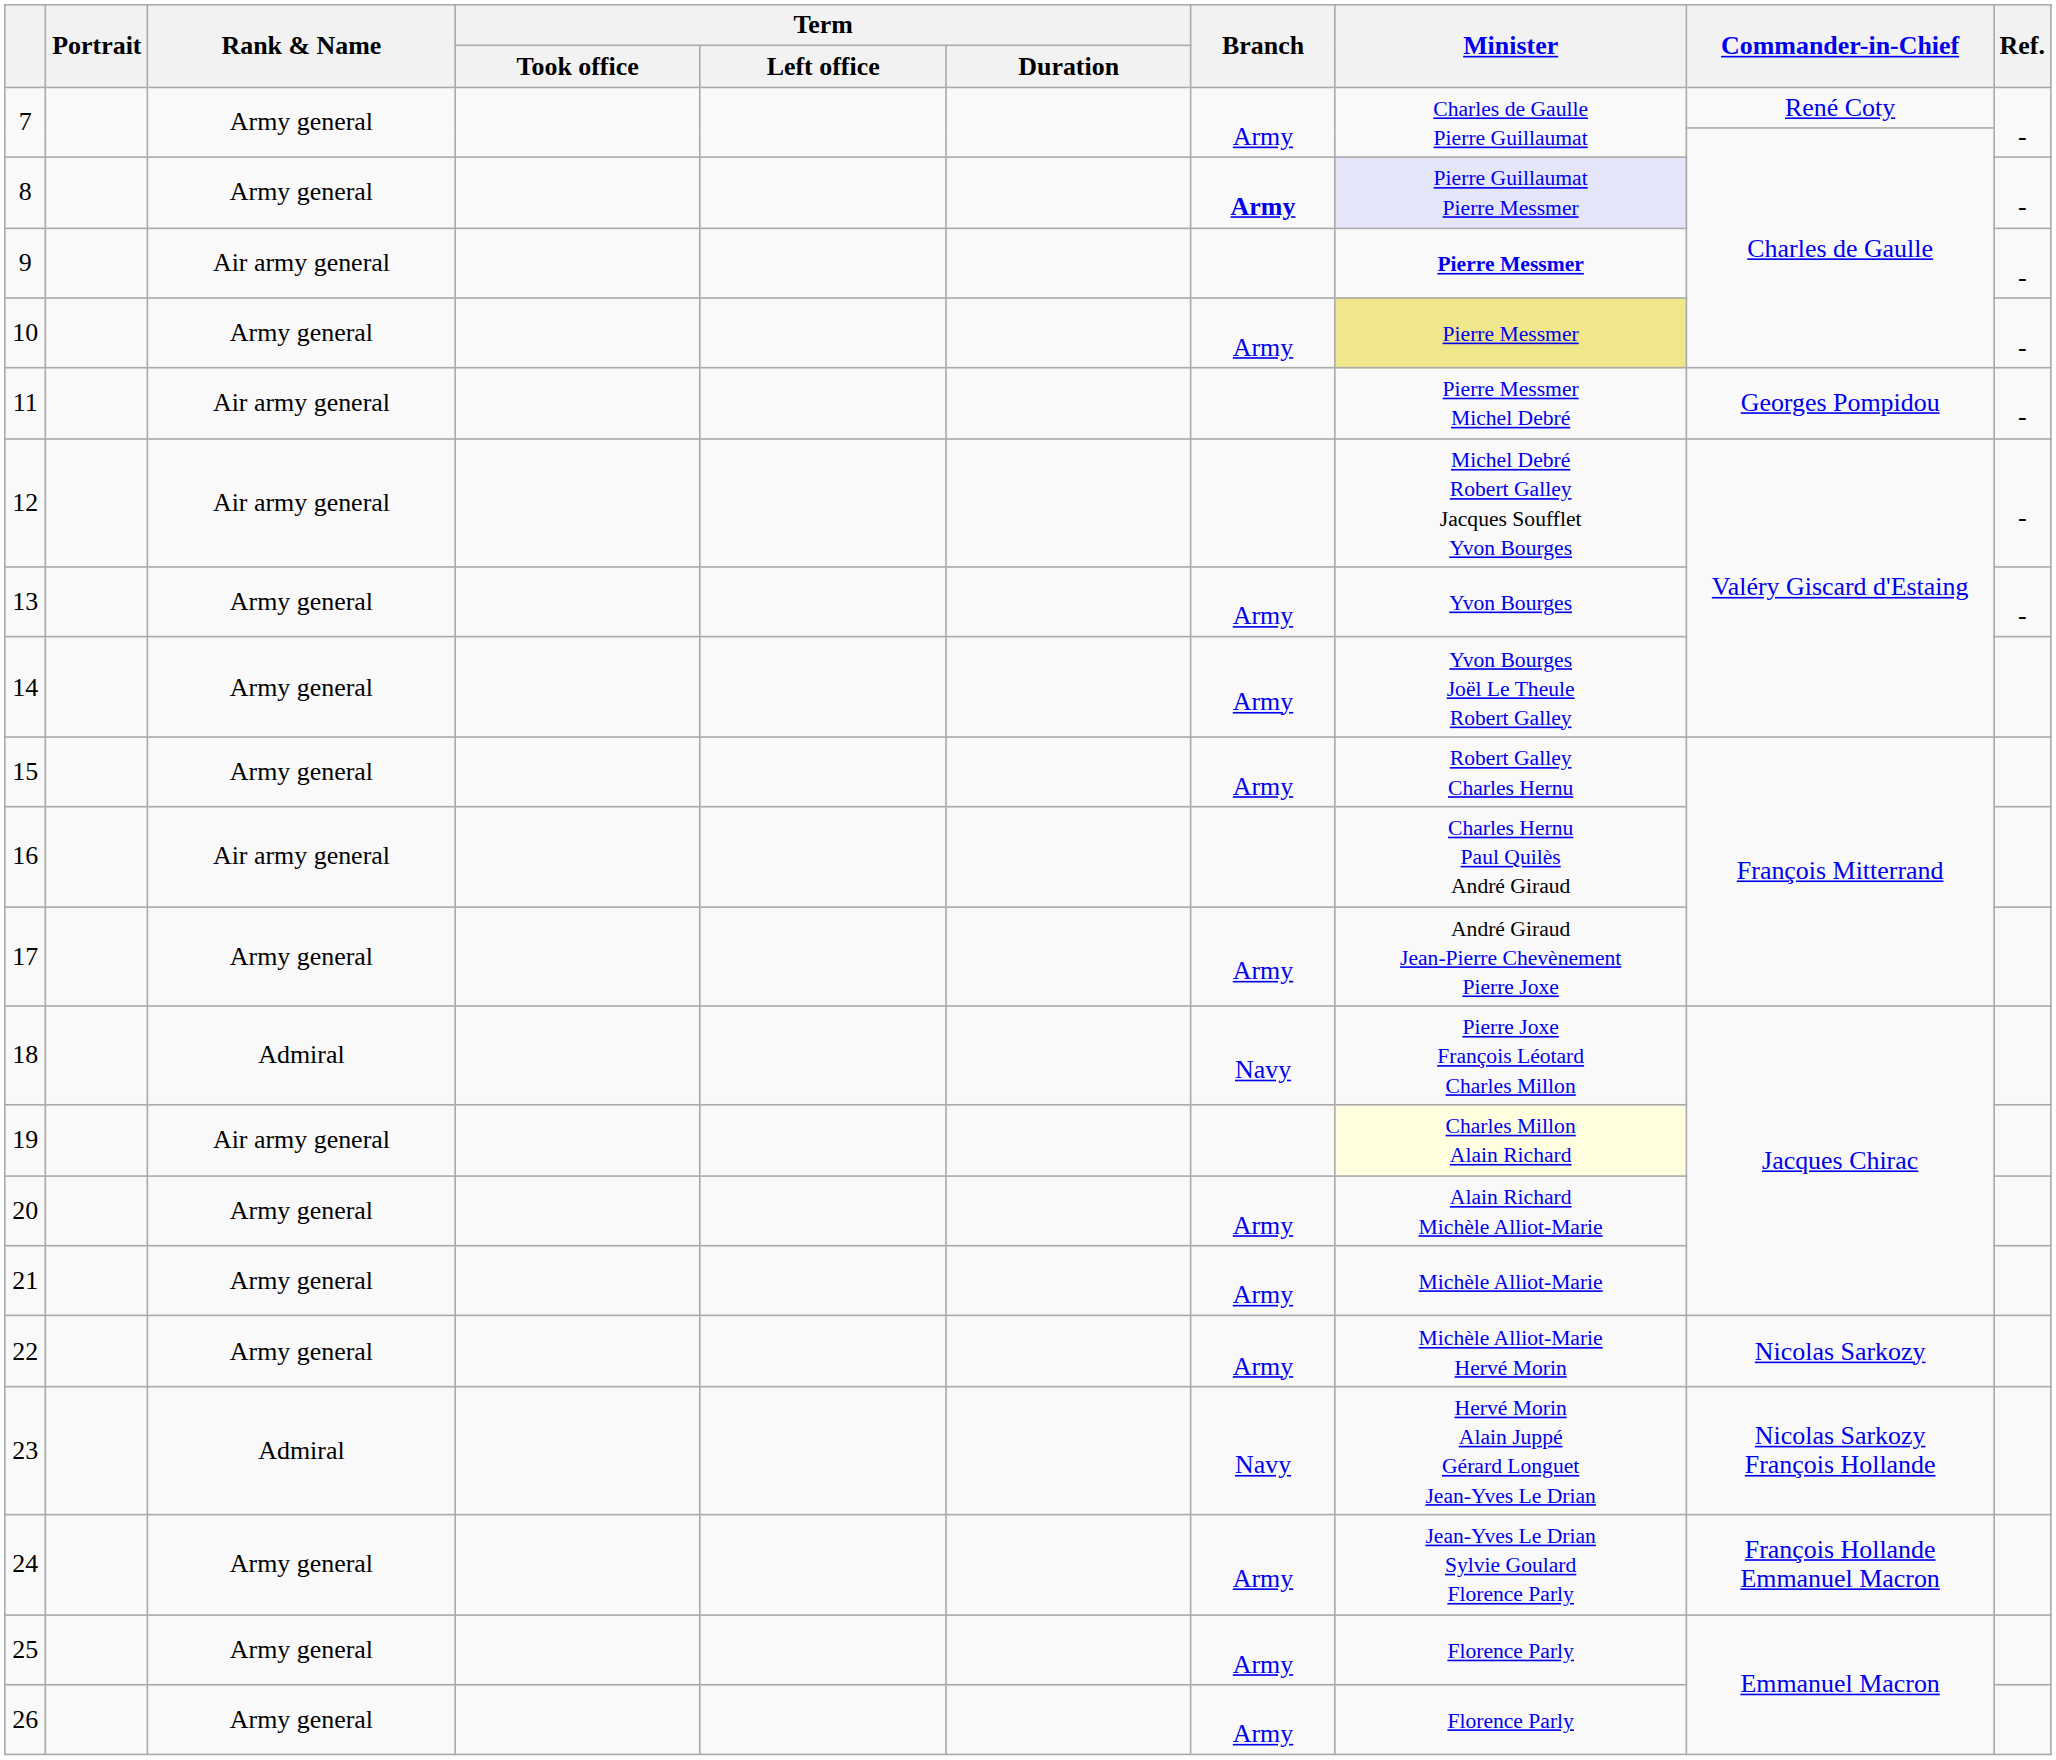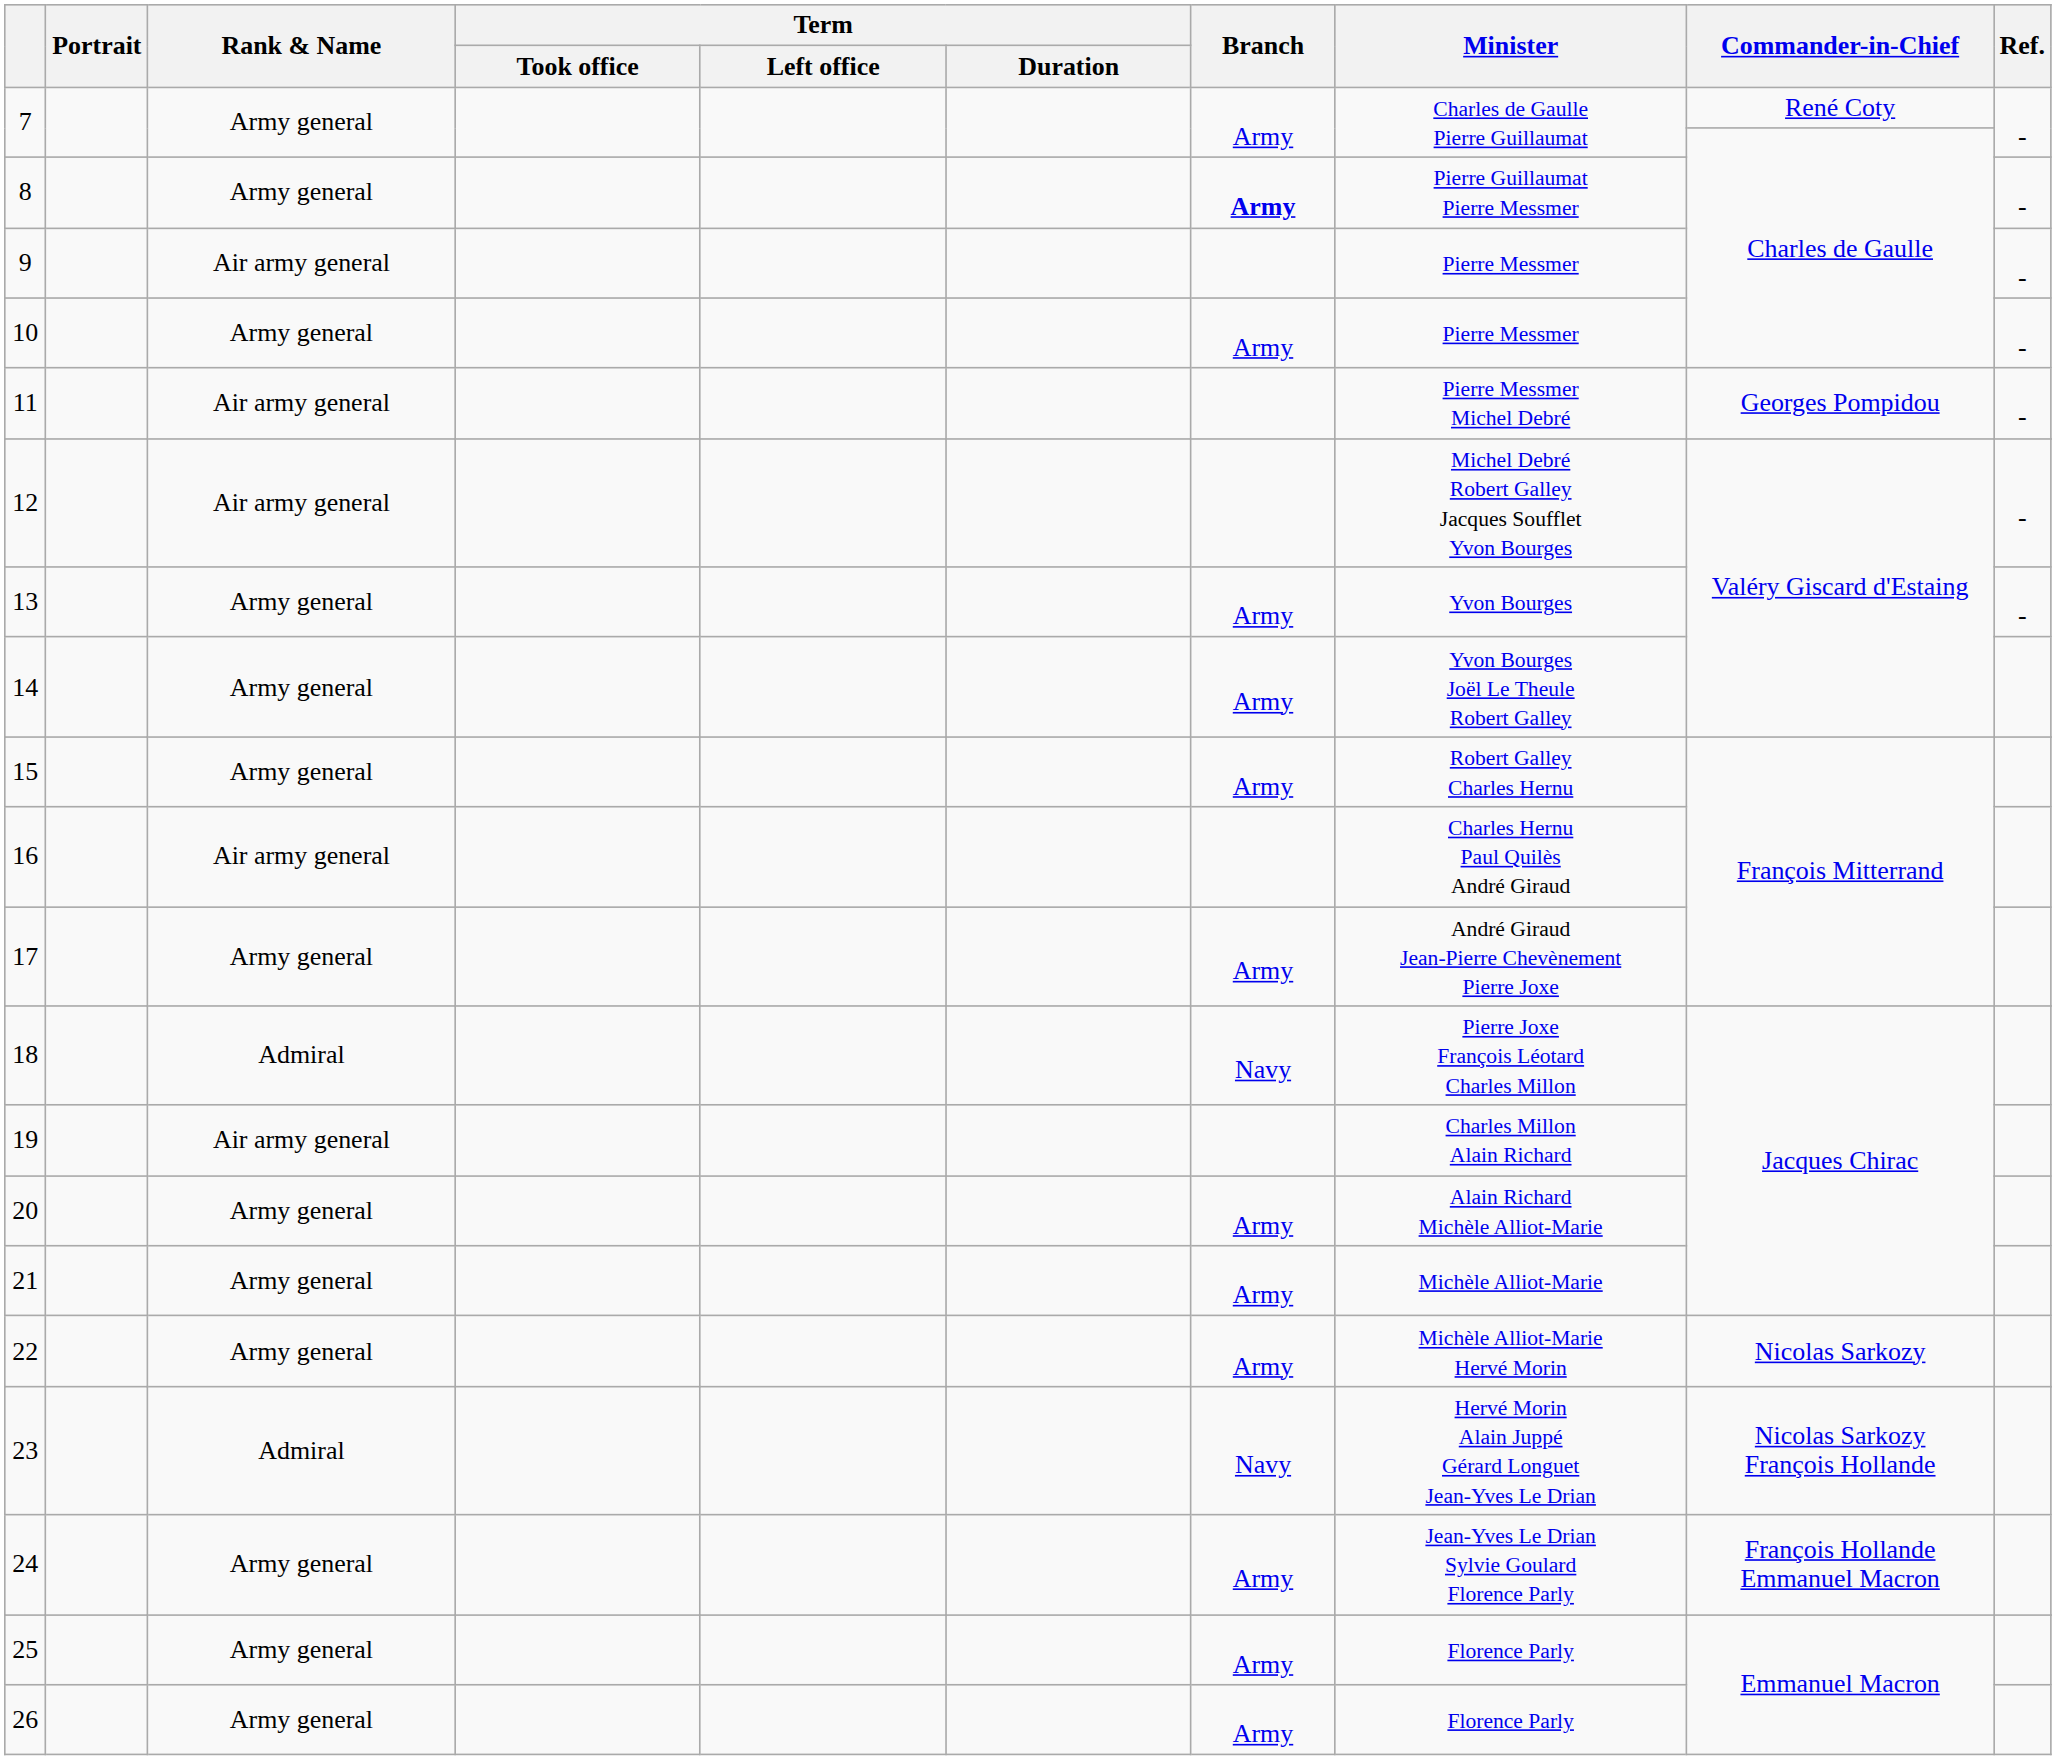(1511, 193) lavender background -> (1511, 193) no background
(1511, 262) bold -> (1511, 264) normal
(1511, 334) khaki background -> (1511, 334) no background
(1511, 1141) lightyellow background -> (1511, 1141) no background
